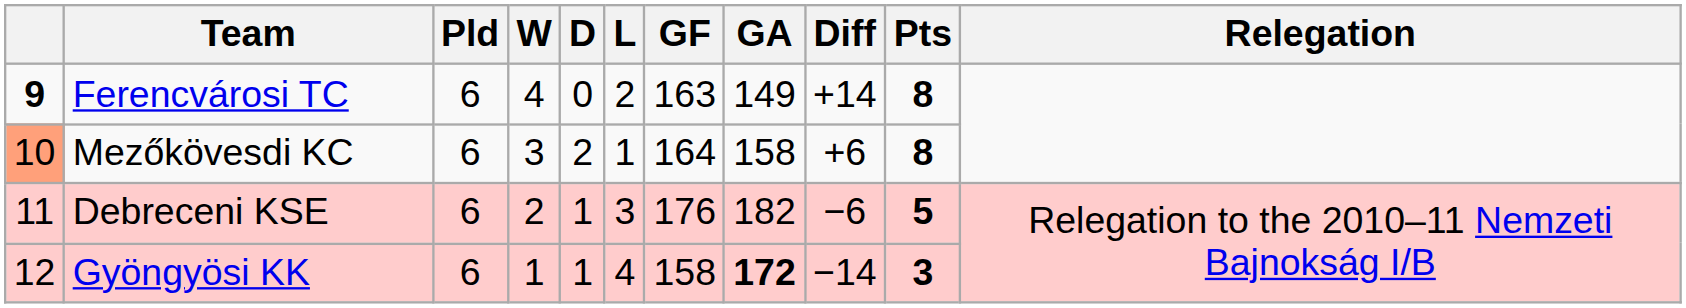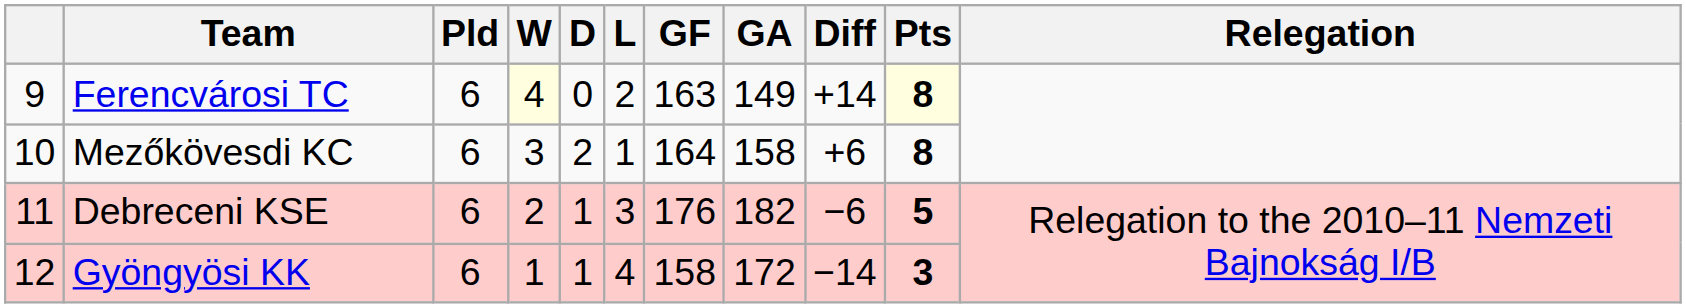(35, 93) bold -> (35, 93) normal
(534, 93) no background -> (534, 93) lightyellow background
(923, 93) no background -> (923, 93) lightyellow background
(35, 152) lightsalmon background -> (35, 152) no background
(765, 271) bold -> (765, 271) normal
